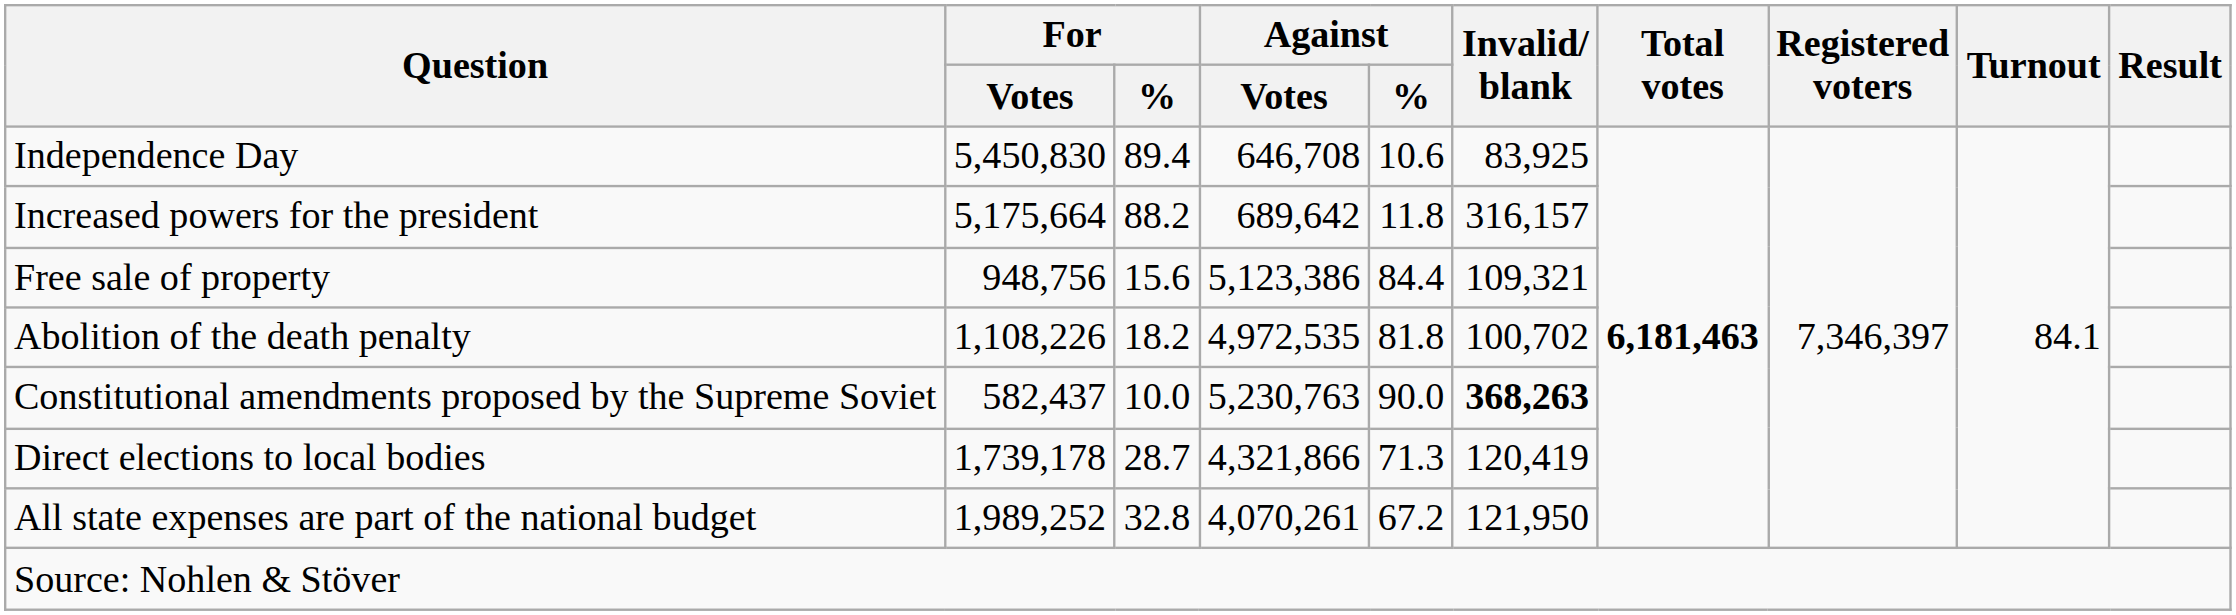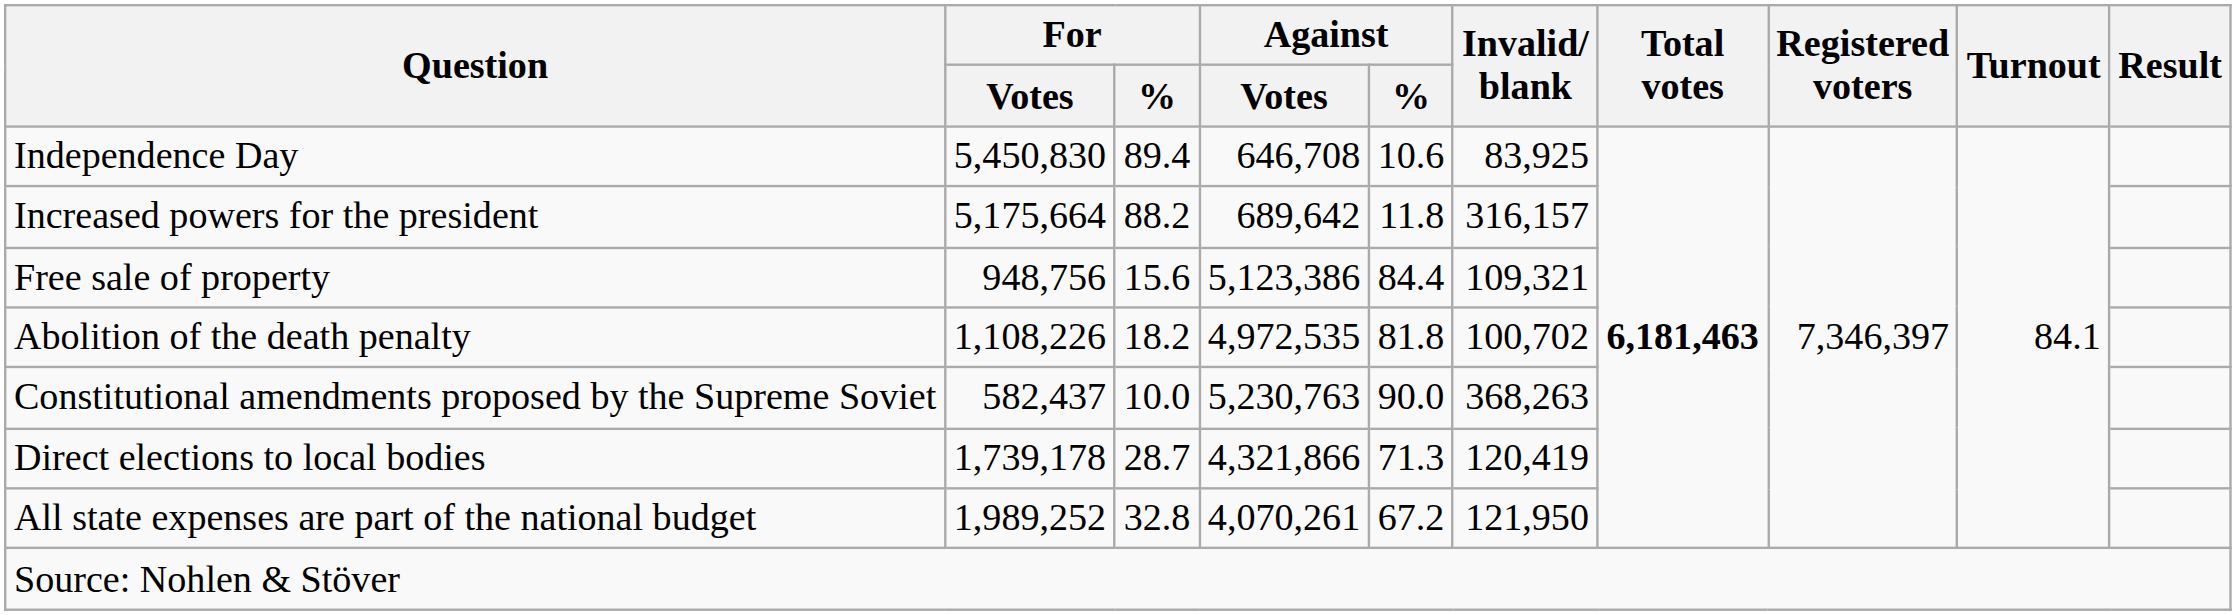(1527, 397) bold -> (1527, 397) normal
